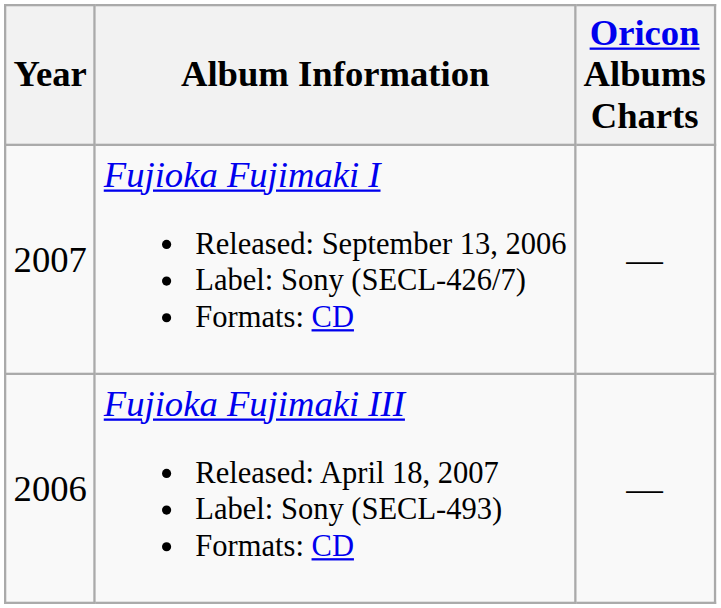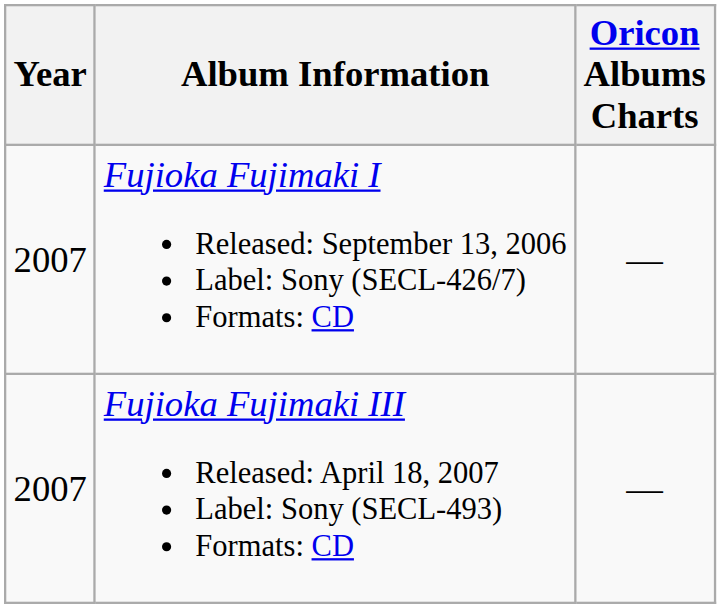(50, 488) 2006 -> (50, 488) 2007
